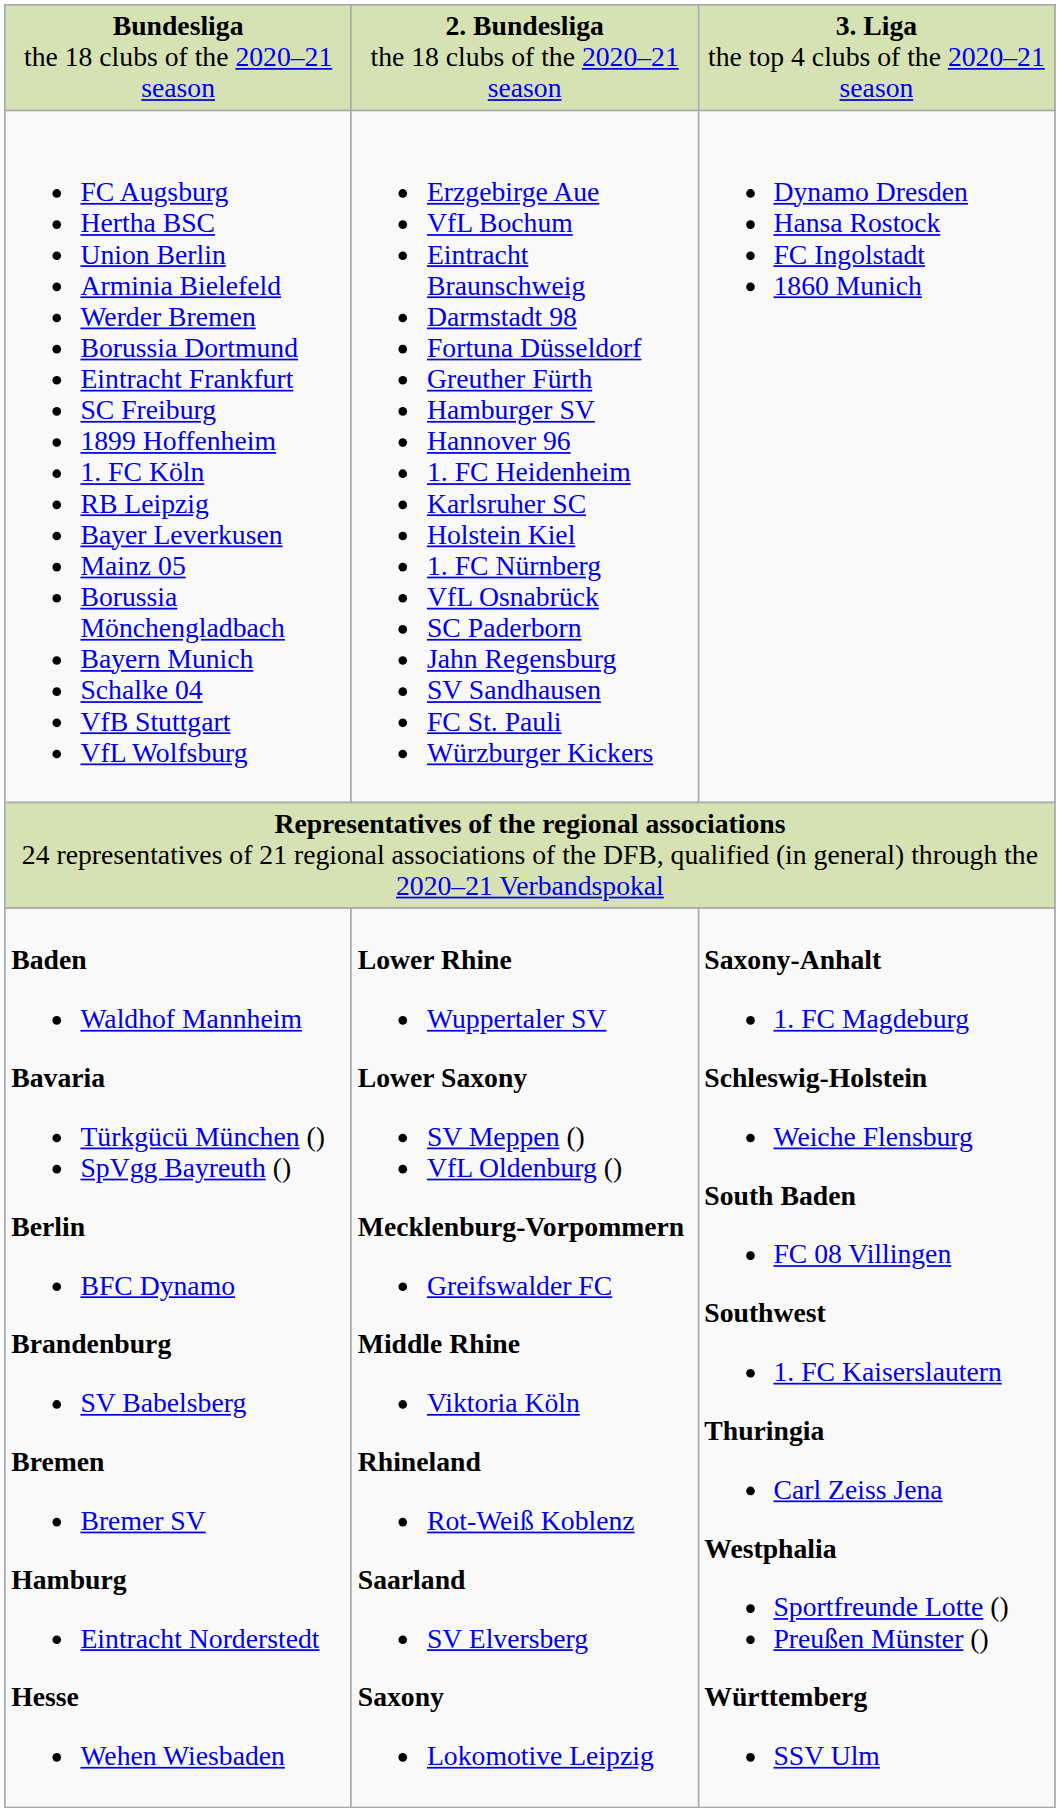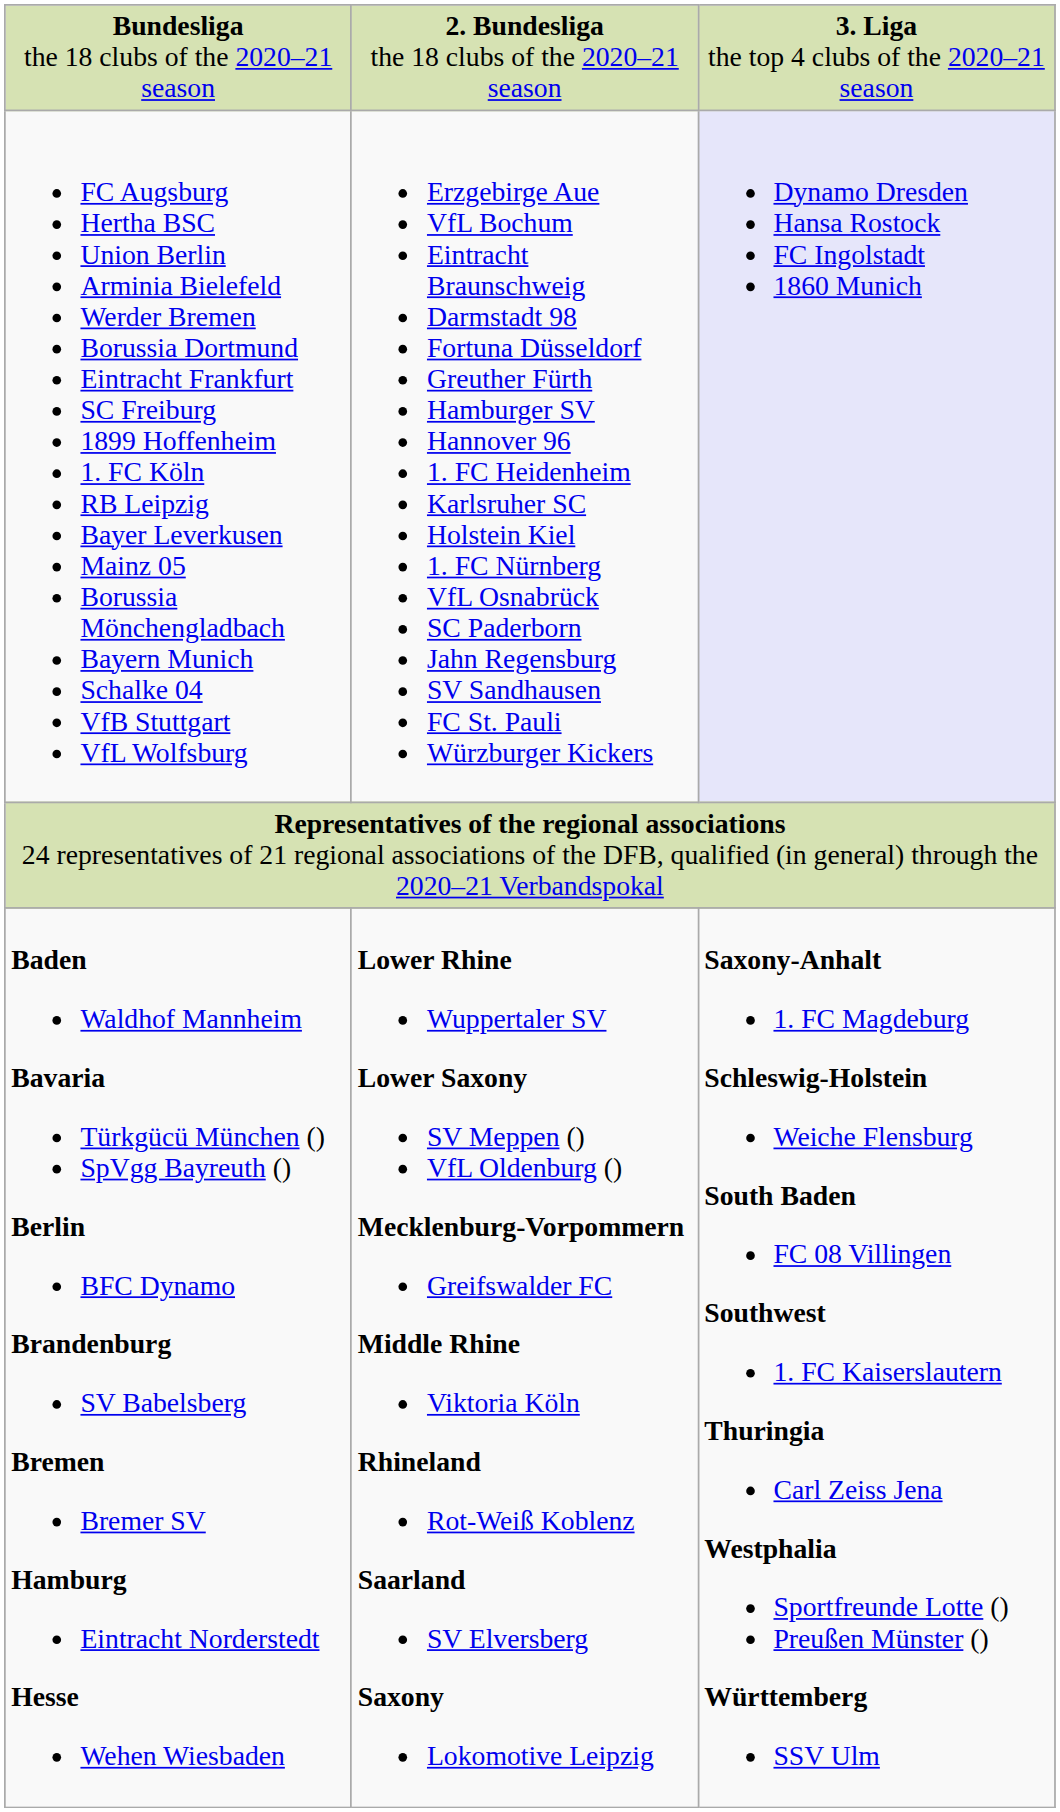(876, 239) no background -> (876, 239) lavender background
